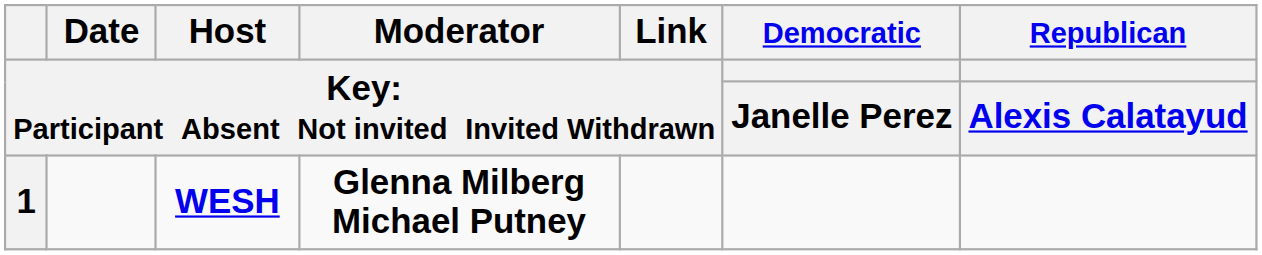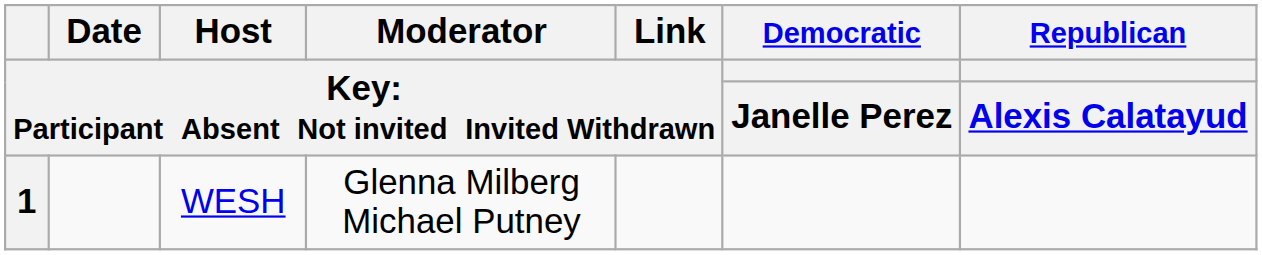(227, 201) bold -> (233, 201) normal
(459, 201) bold -> (462, 201) normal
